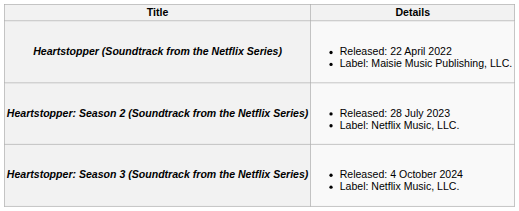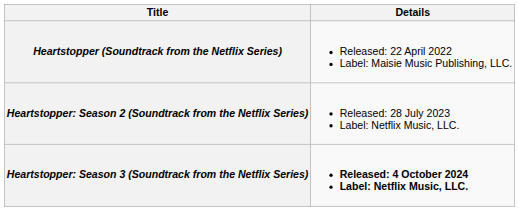(413, 181) normal -> (413, 181) bold
